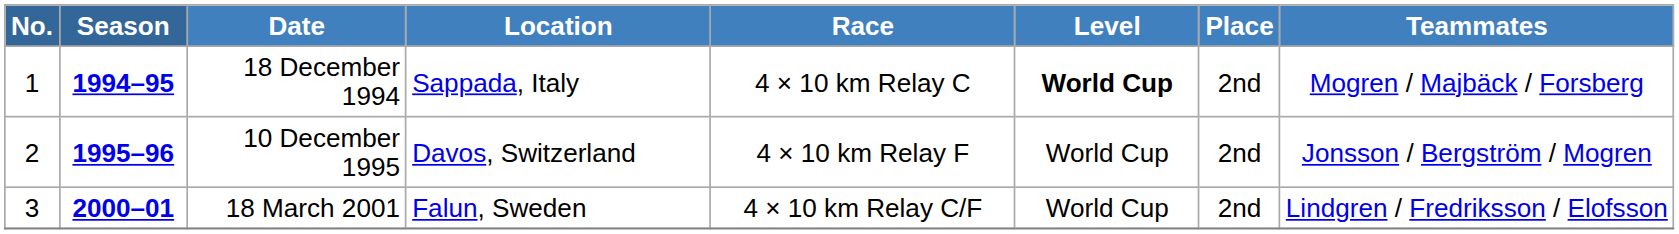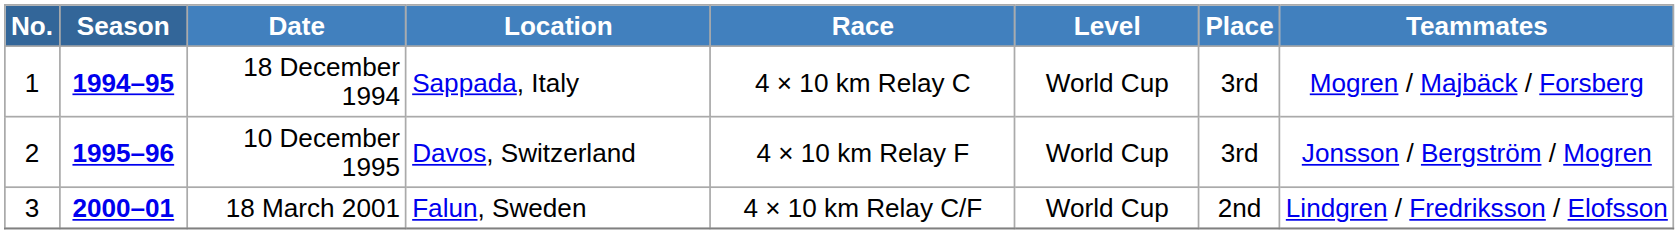(1107, 82) bold -> (1107, 82) normal
(1240, 82) 2nd -> (1240, 82) 3rd
(1240, 152) 2nd -> (1240, 152) 3rd
